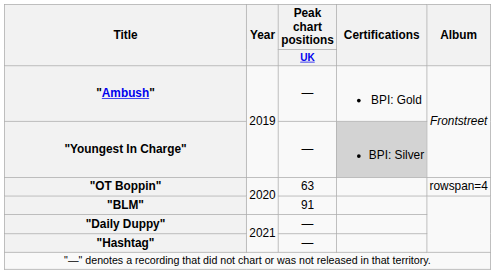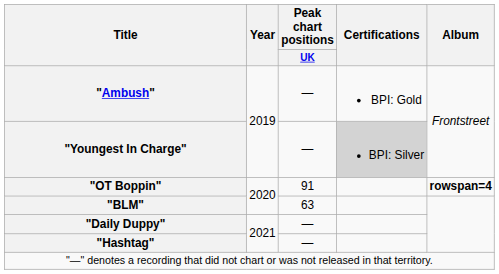(307, 186) 63 -> (307, 186) 91
(459, 186) normal -> (461, 186) bold
(307, 205) 91 -> (307, 205) 63
